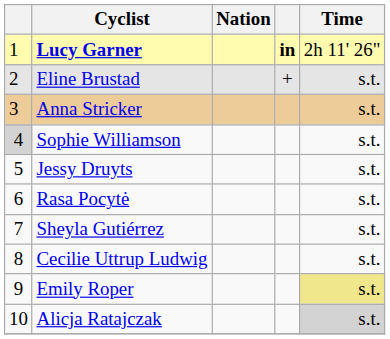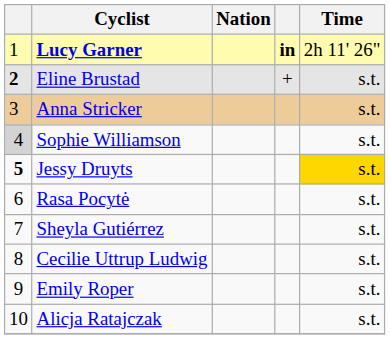(14, 79) normal -> (14, 79) bold
(18, 169) normal -> (18, 169) bold
(369, 169) no background -> (369, 169) gold background
(369, 288) khaki background -> (369, 288) no background
(369, 318) lightgrey background -> (369, 318) no background
